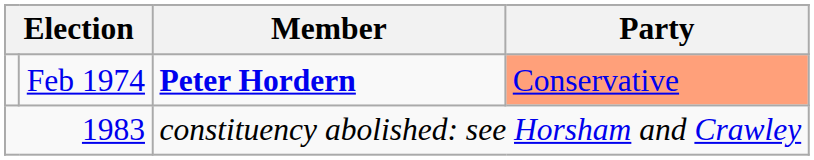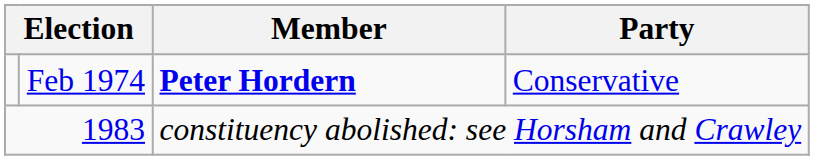(596, 79) lightsalmon background -> (596, 79) no background
